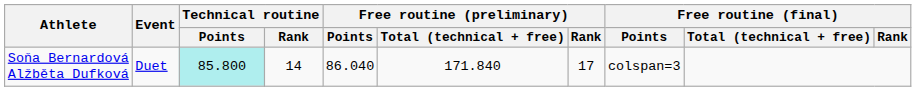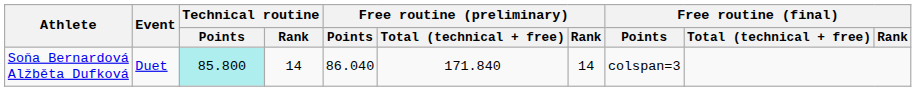(586, 66) 17 -> (586, 66) 14
